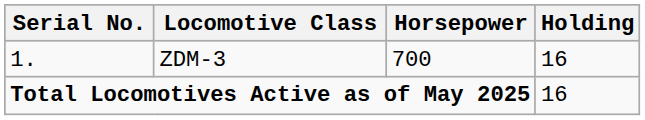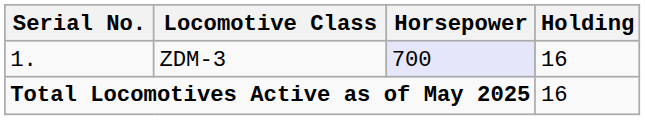(412, 59) no background -> (412, 59) lavender background
